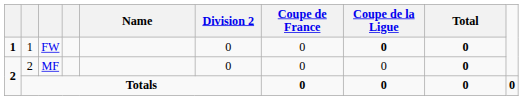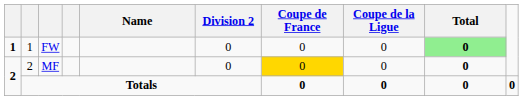(384, 47) bold -> (384, 47) normal
(465, 47) no background -> (465, 47) lightgreen background
(302, 66) no background -> (302, 66) gold background
